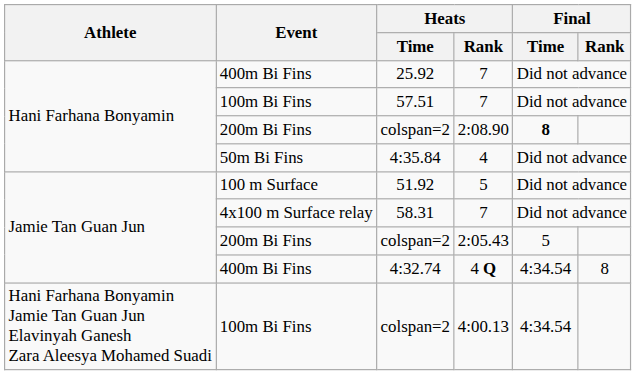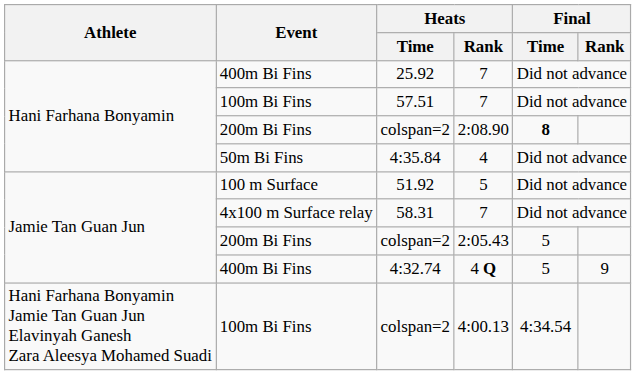(546, 268) 4:34.54 -> (546, 268) 5
(605, 268) 8 -> (605, 268) 9
